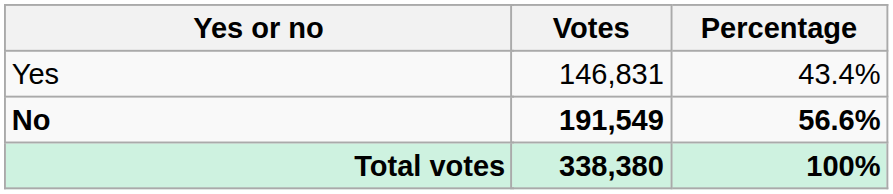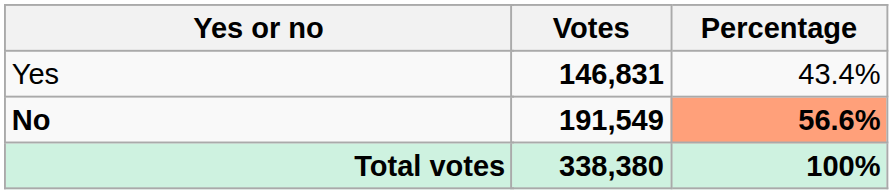(611, 74) normal -> (611, 74) bold
(839, 120) no background -> (839, 120) lightsalmon background
